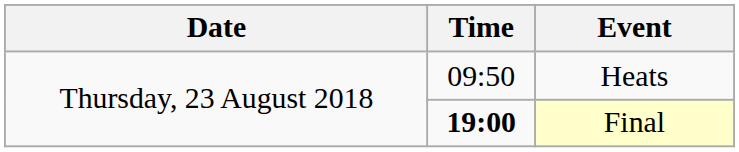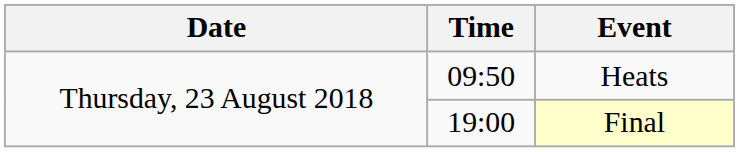(481, 122) bold -> (481, 122) normal
